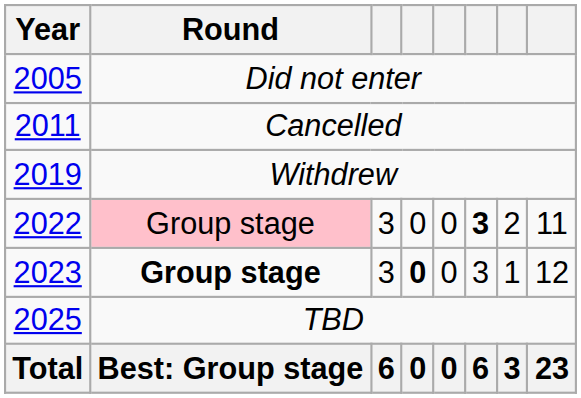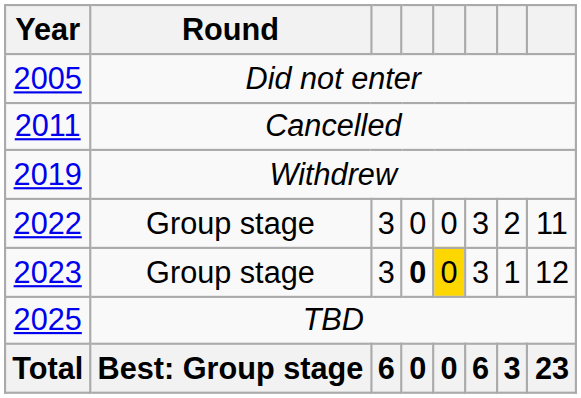(230, 224) pink background -> (230, 224) no background
(481, 224) bold -> (481, 224) normal
(230, 272) bold -> (230, 272) normal
(449, 272) no background -> (449, 272) gold background
